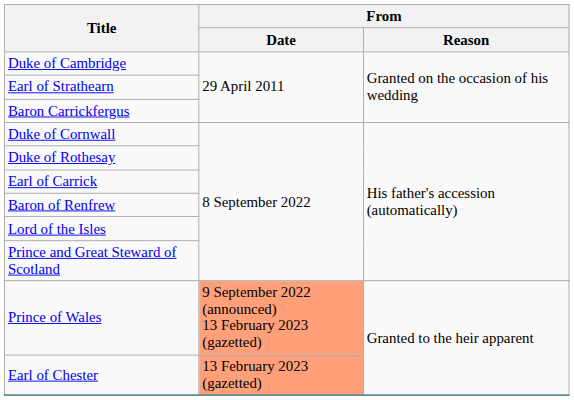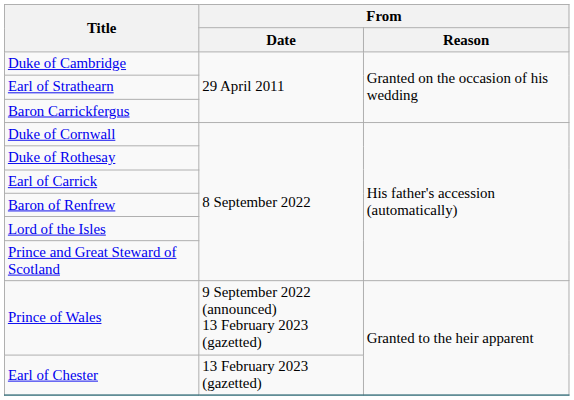(256, 317) lightsalmon background -> (256, 317) no background
(255, 374) lightsalmon background -> (255, 374) no background
